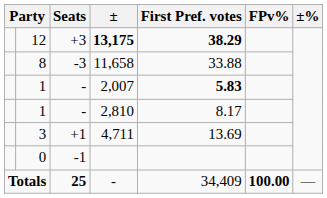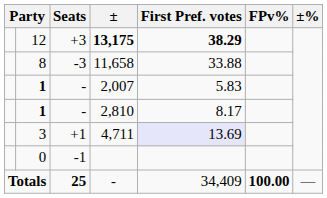(42, 87) normal -> (42, 87) bold
(229, 87) bold -> (229, 87) normal
(42, 110) normal -> (42, 110) bold
(225, 134) no background -> (225, 134) lavender background
